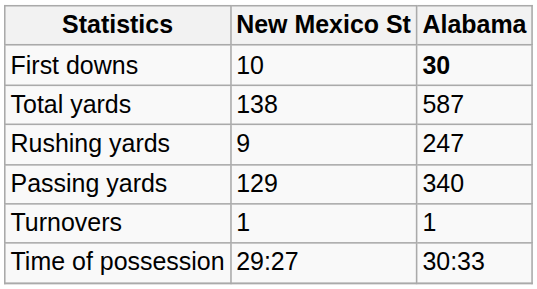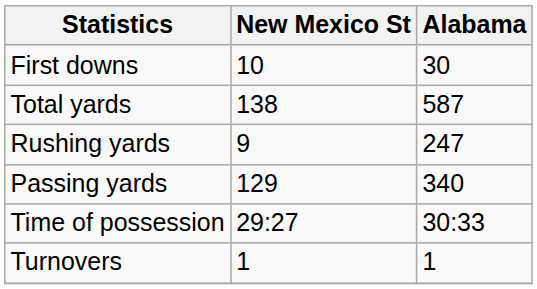(436, 64) bold -> (436, 64) normal
rows swapped: (66, 223) <-> (118, 262)
